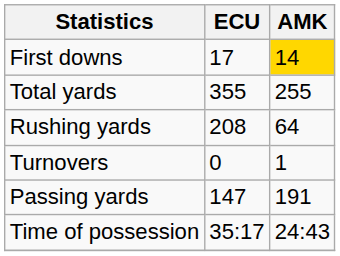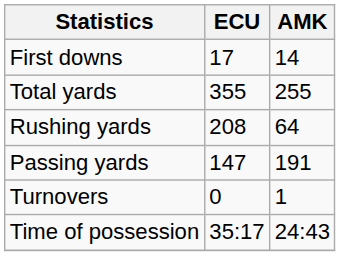(287, 57) gold background -> (287, 57) no background
rows swapped: (79, 197) <-> (59, 162)
